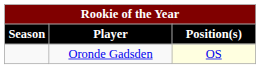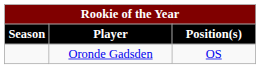(214, 53) lightyellow background -> (214, 53) no background
